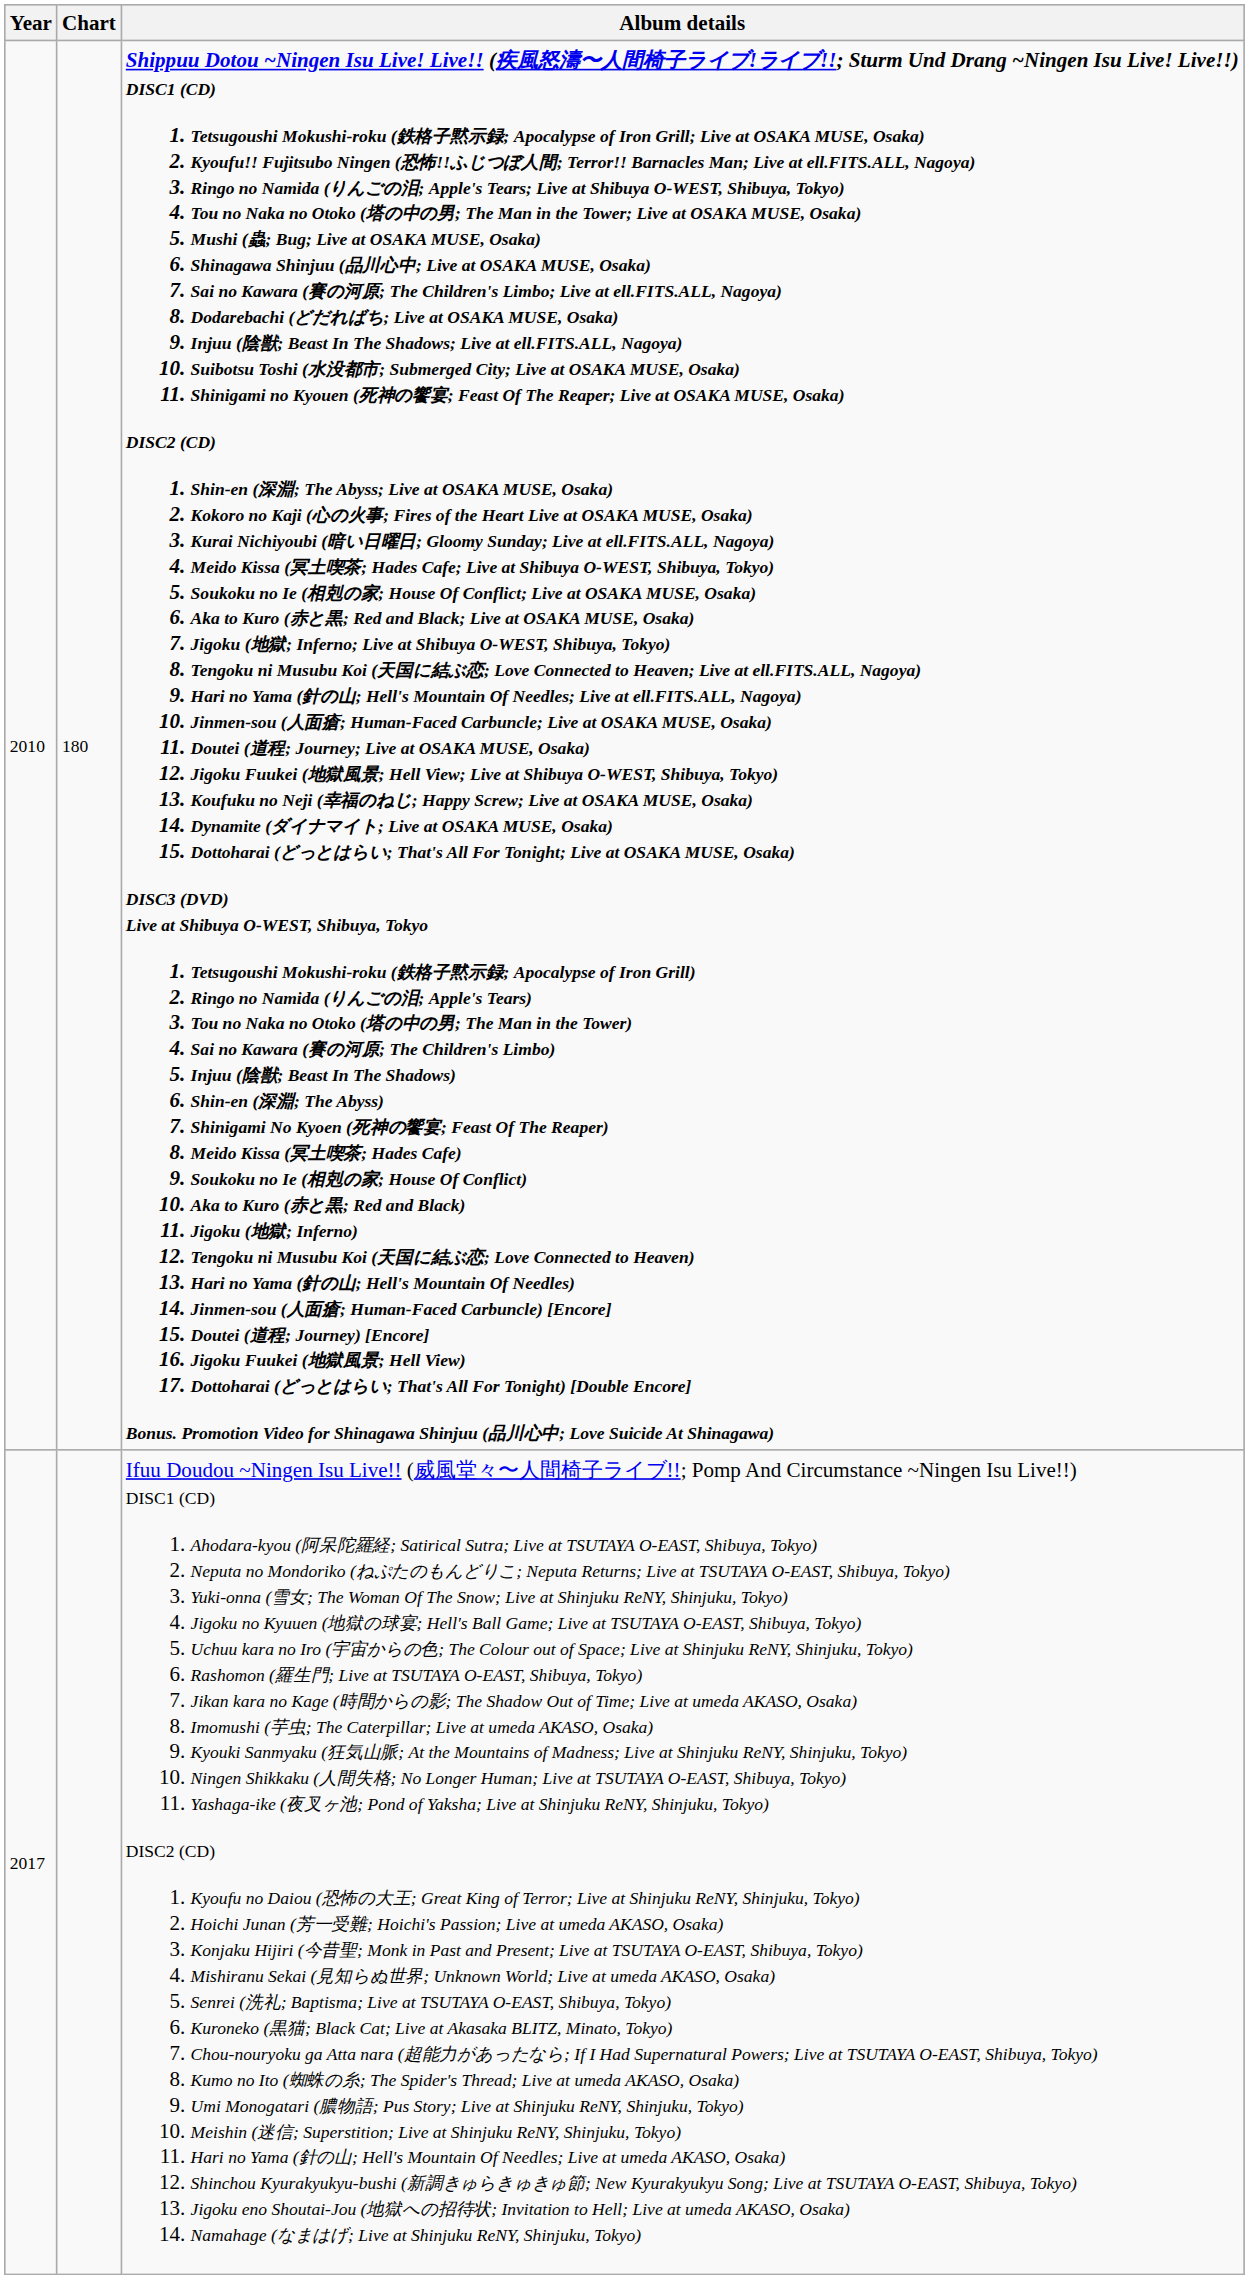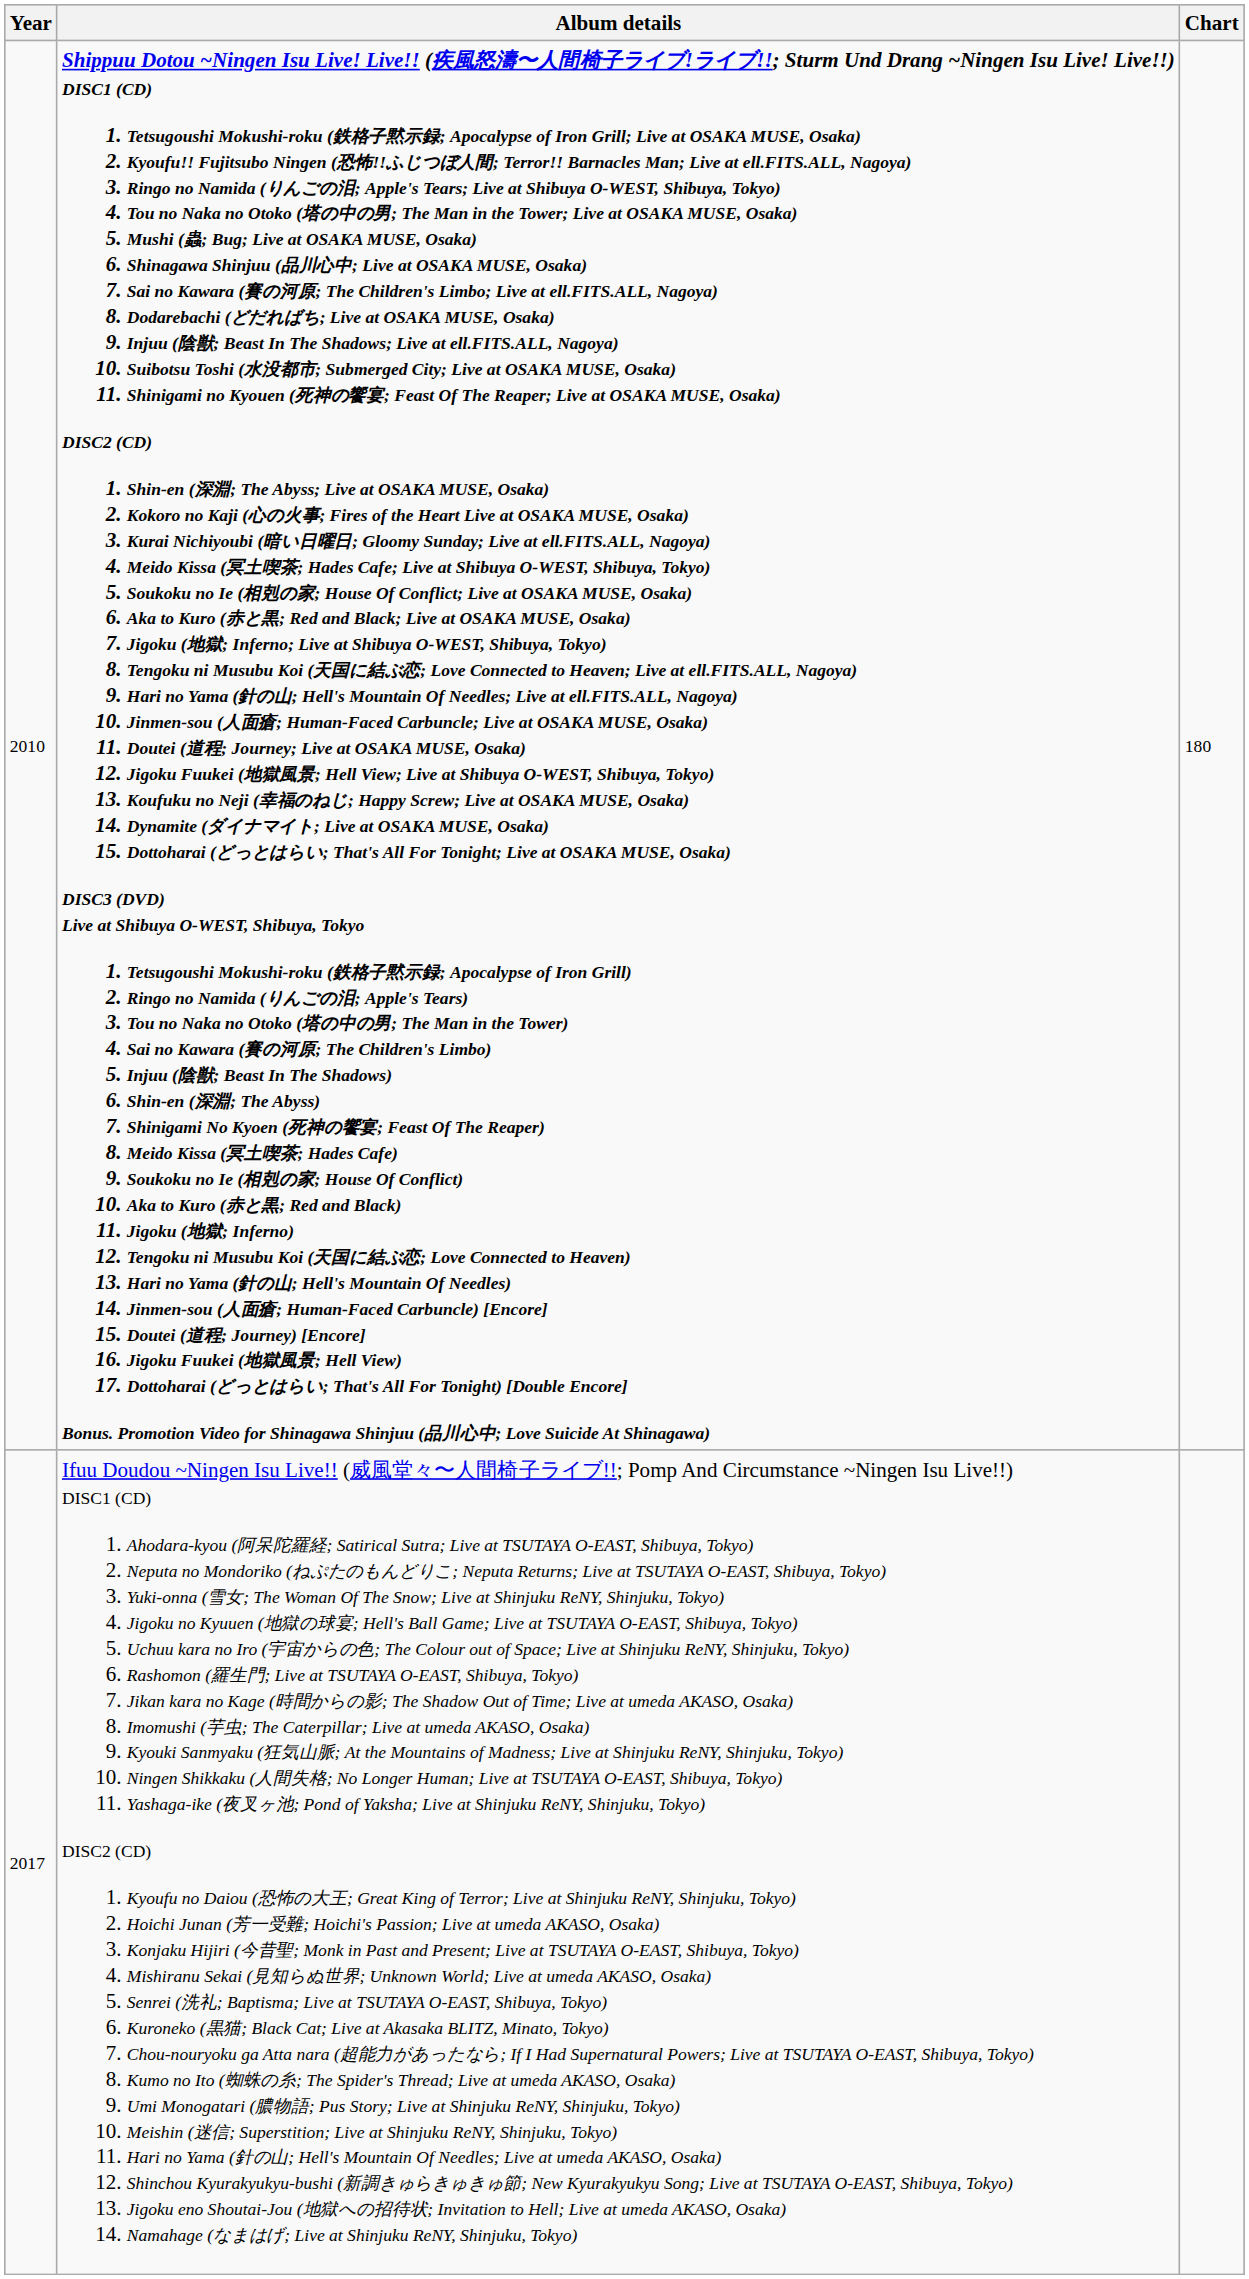columns swapped: (682, 22) <-> (89, 22)
